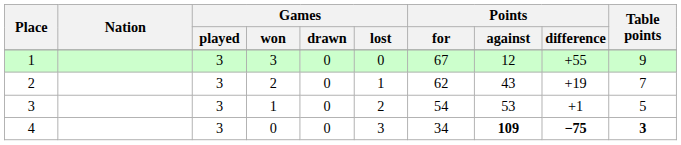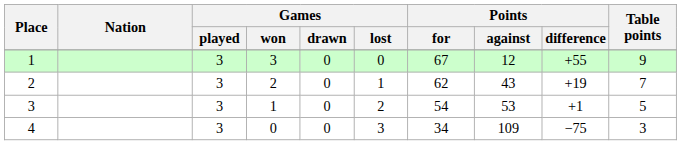(508, 128) bold -> (508, 128) normal
(576, 128) bold -> (576, 128) normal
(643, 128) bold -> (643, 128) normal
